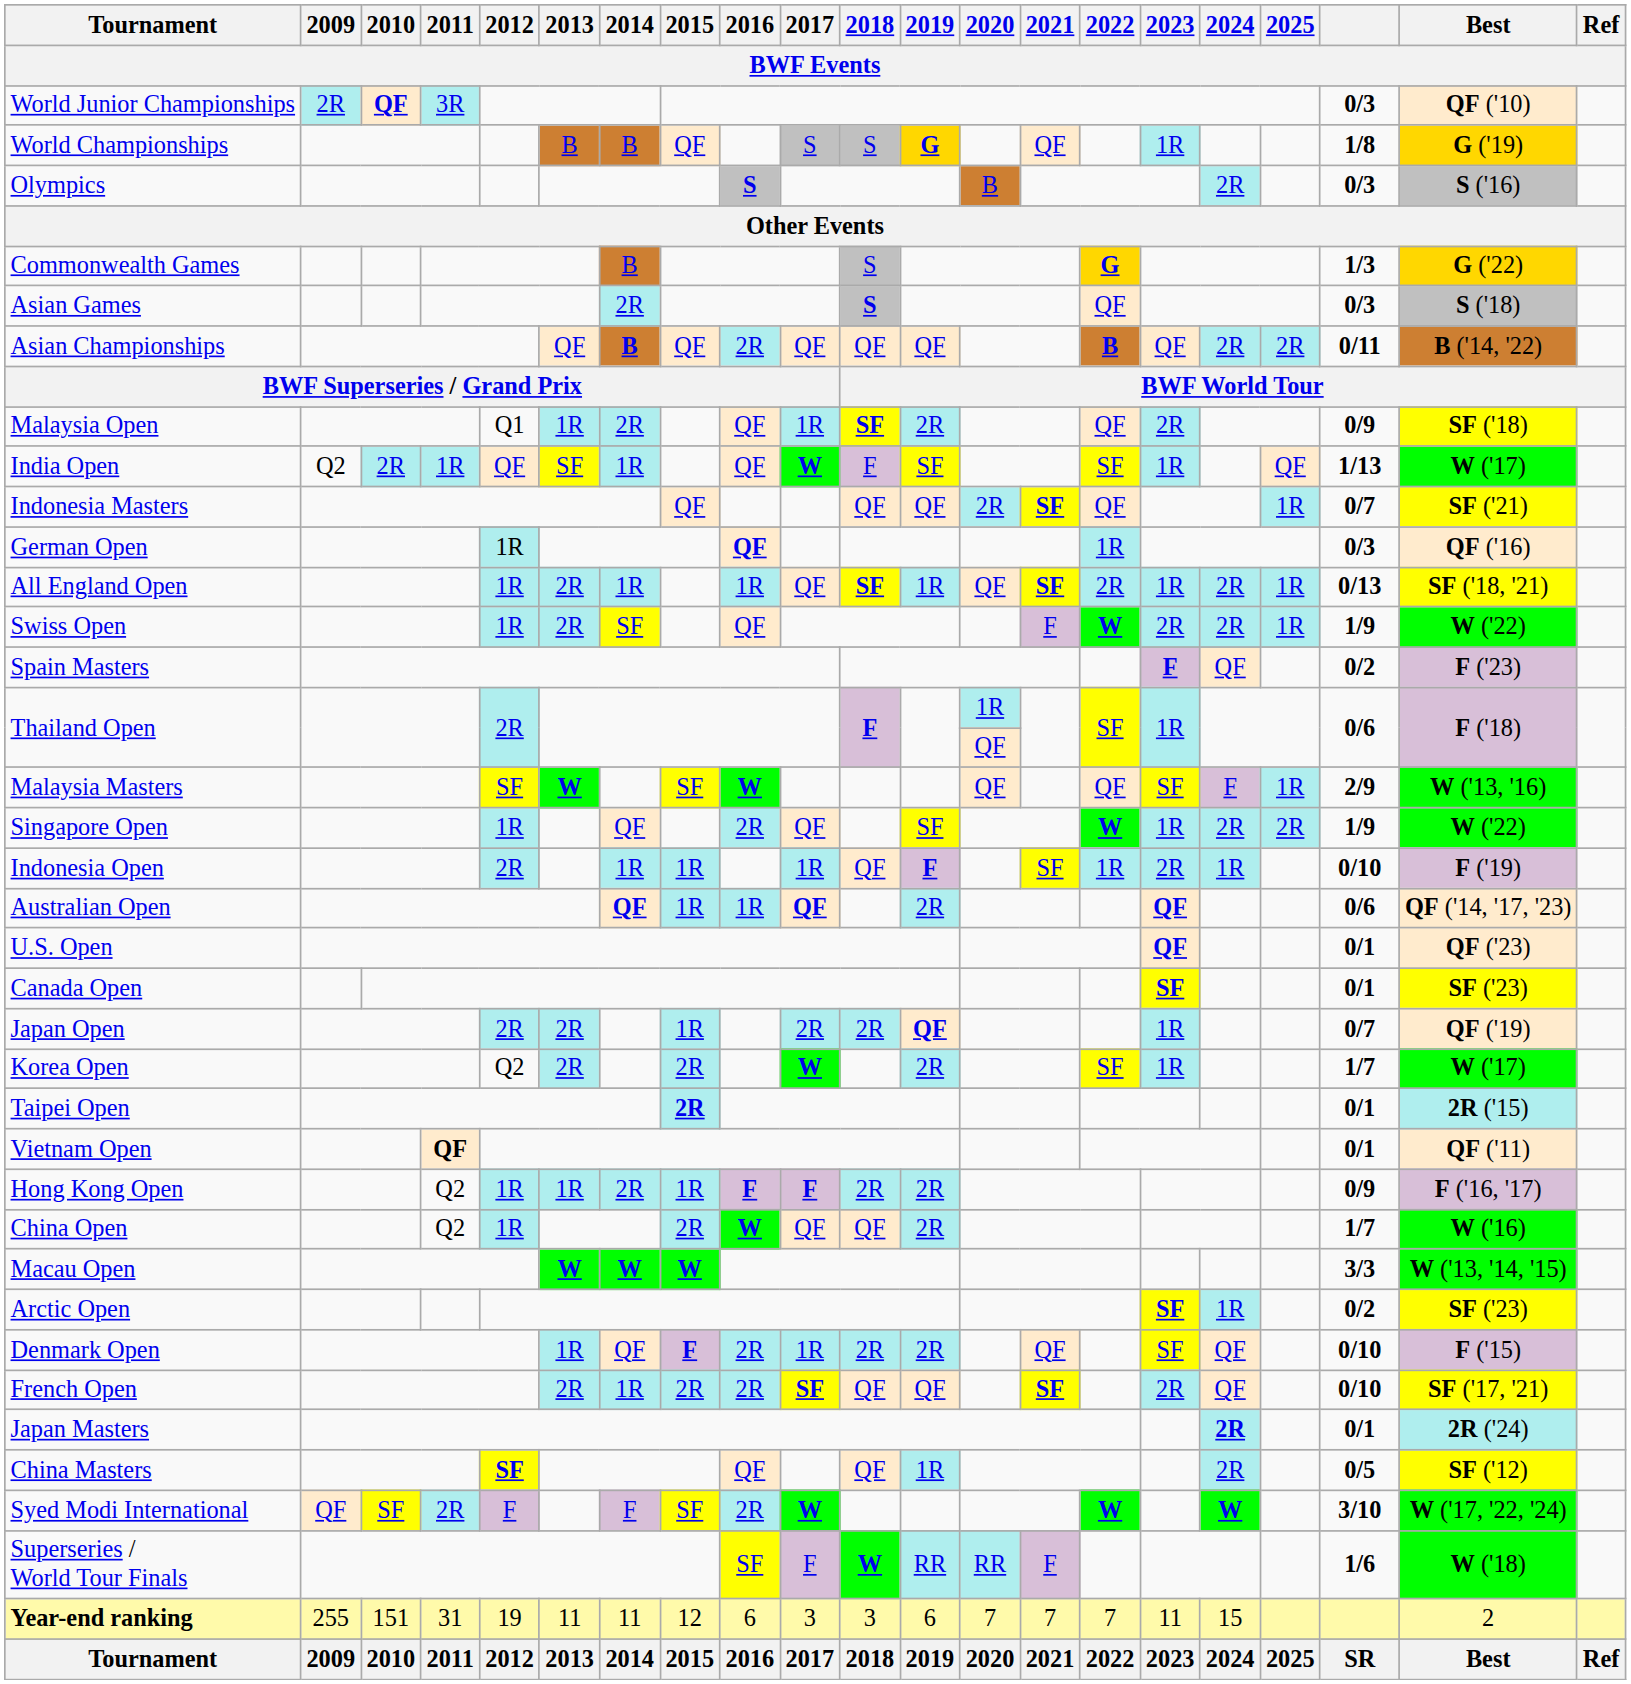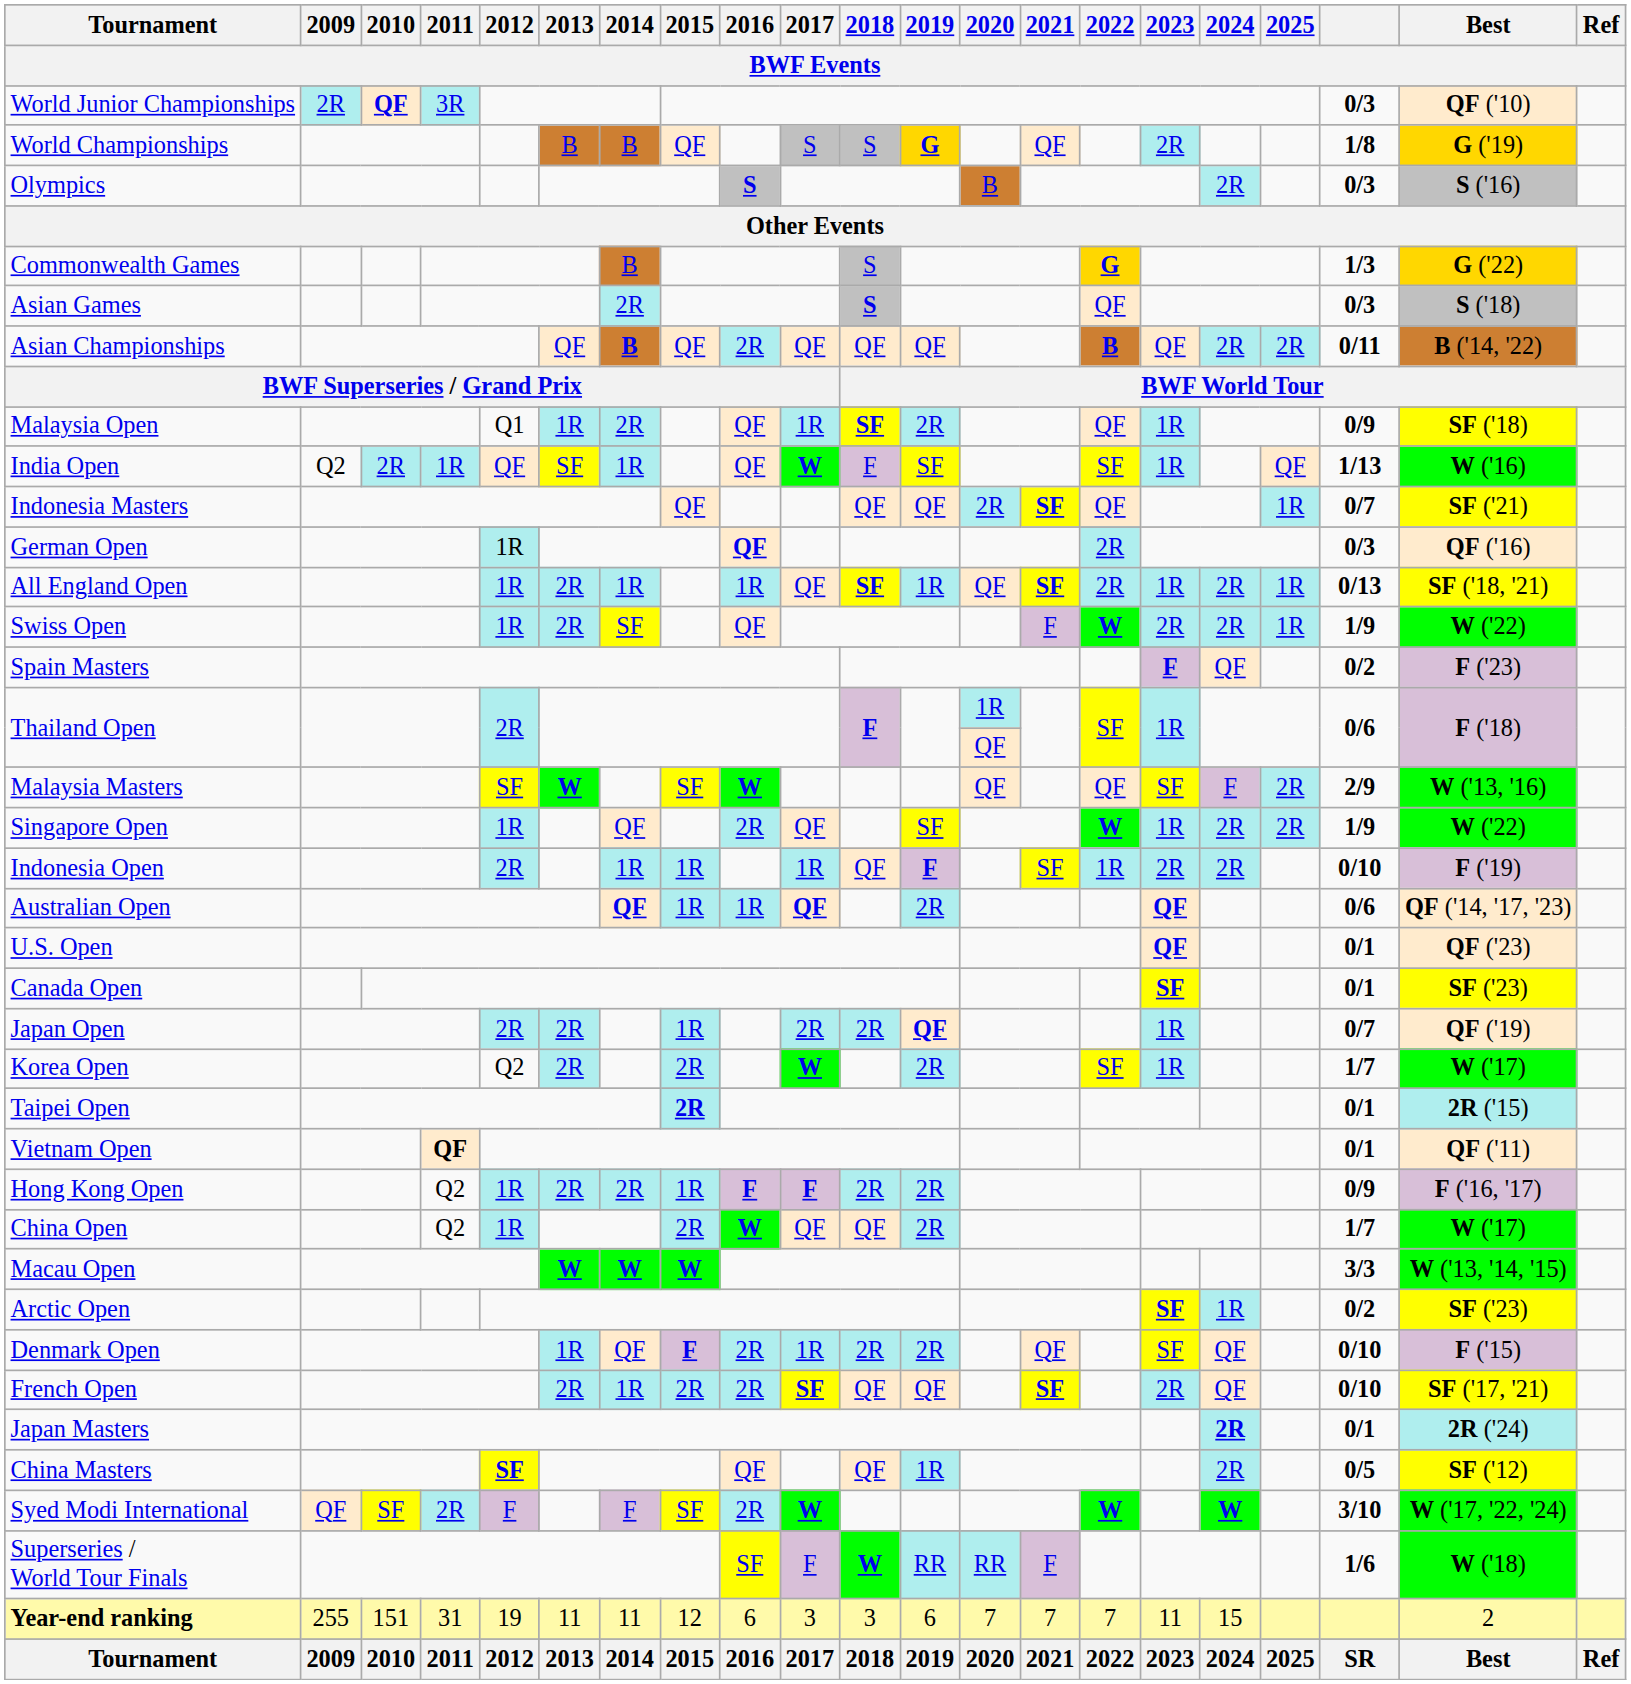(1170, 145) 1R -> (1170, 145) 2R
(1170, 426) 2R -> (1170, 426) 1R
(1488, 466) W ('17) -> (1488, 466) W ('16)
(1110, 546) 1R -> (1110, 546) 2R
(1290, 787) 1R -> (1290, 787) 2R
(1230, 867) 1R -> (1230, 867) 2R
(570, 1188) 1R -> (570, 1188) 2R
(1488, 1229) W ('16) -> (1488, 1229) W ('17)
